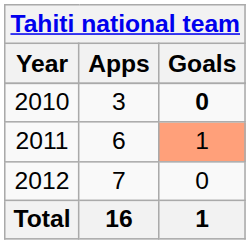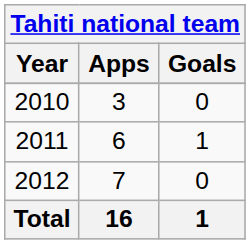(202, 102) bold -> (202, 102) normal
(202, 141) lightsalmon background -> (202, 141) no background
